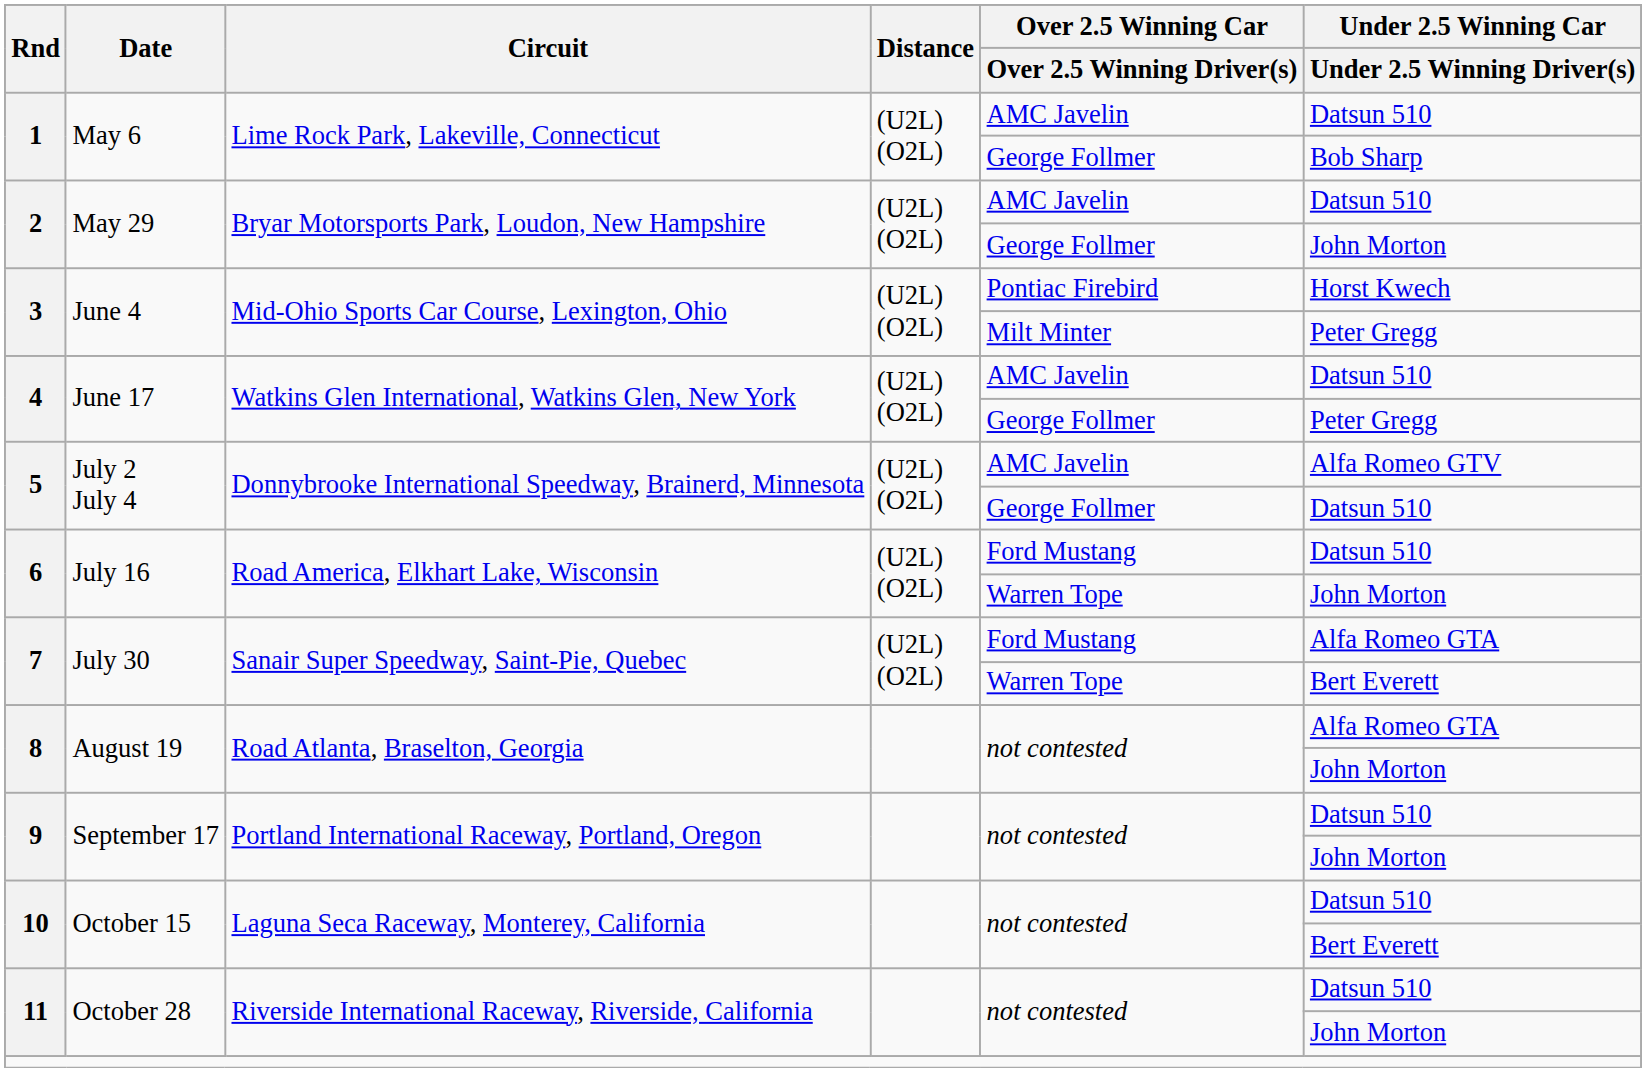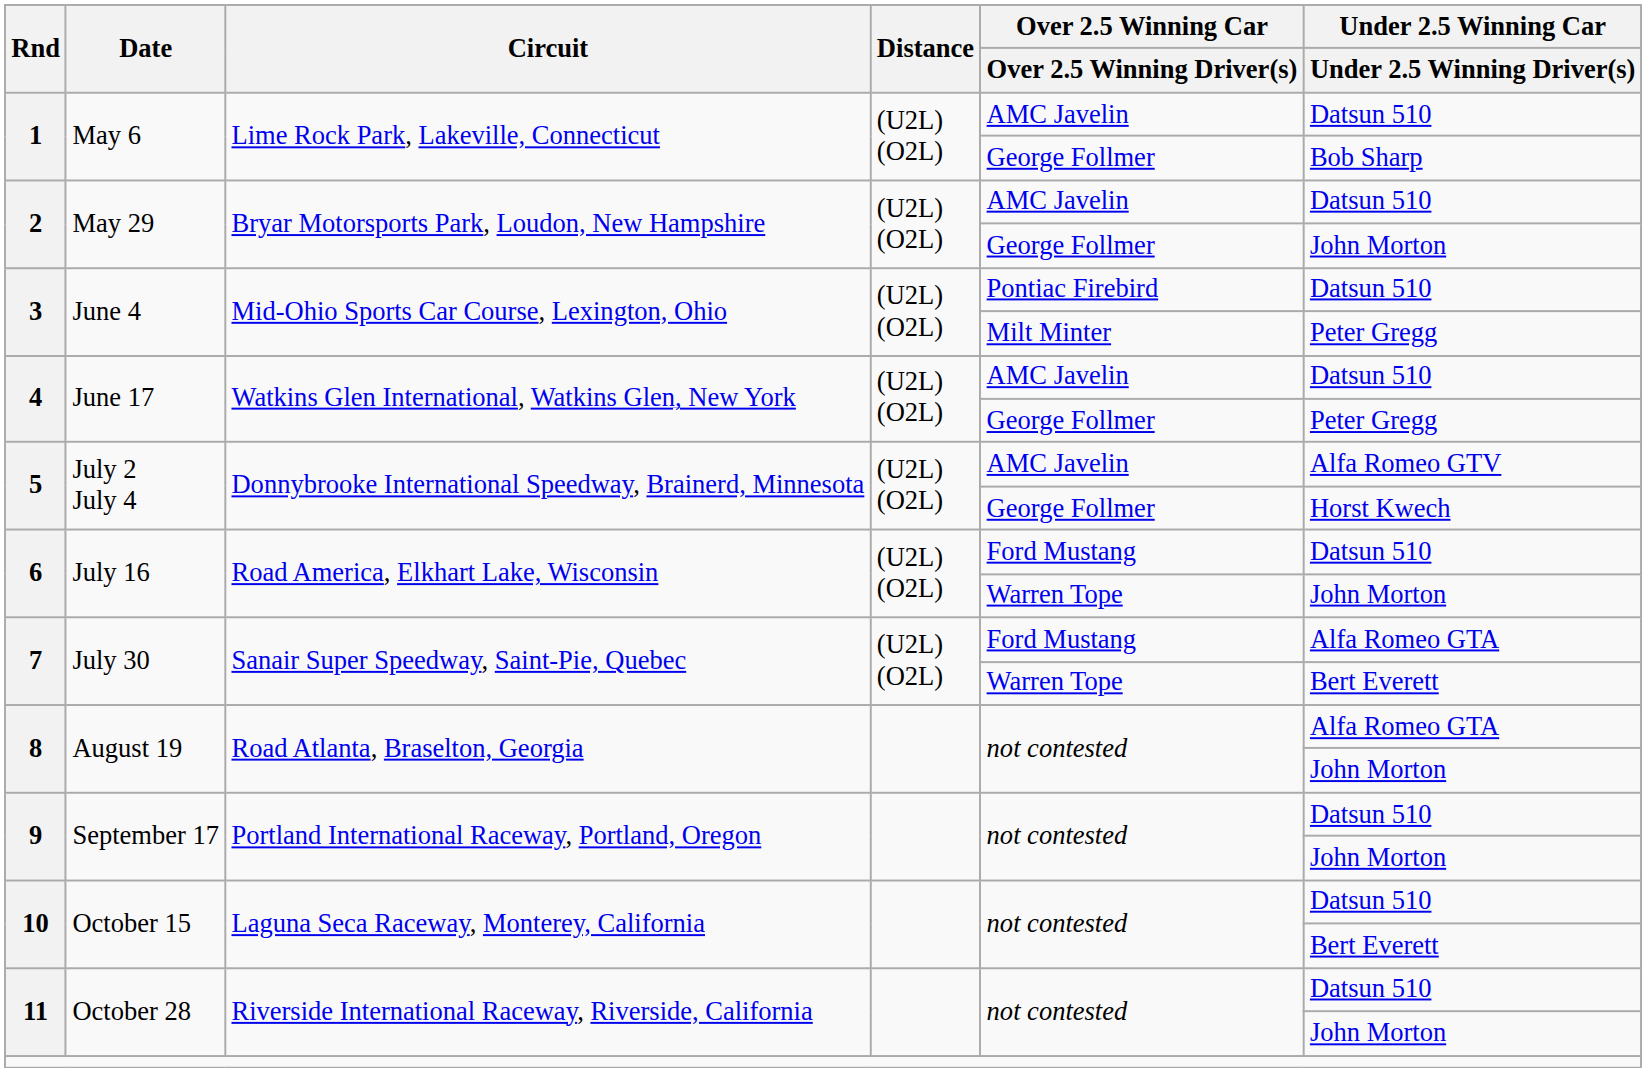(1380, 288) Horst Kwech -> (1371, 288) Datsun 510
(1371, 507) Datsun 510 -> (1380, 507) Horst Kwech
